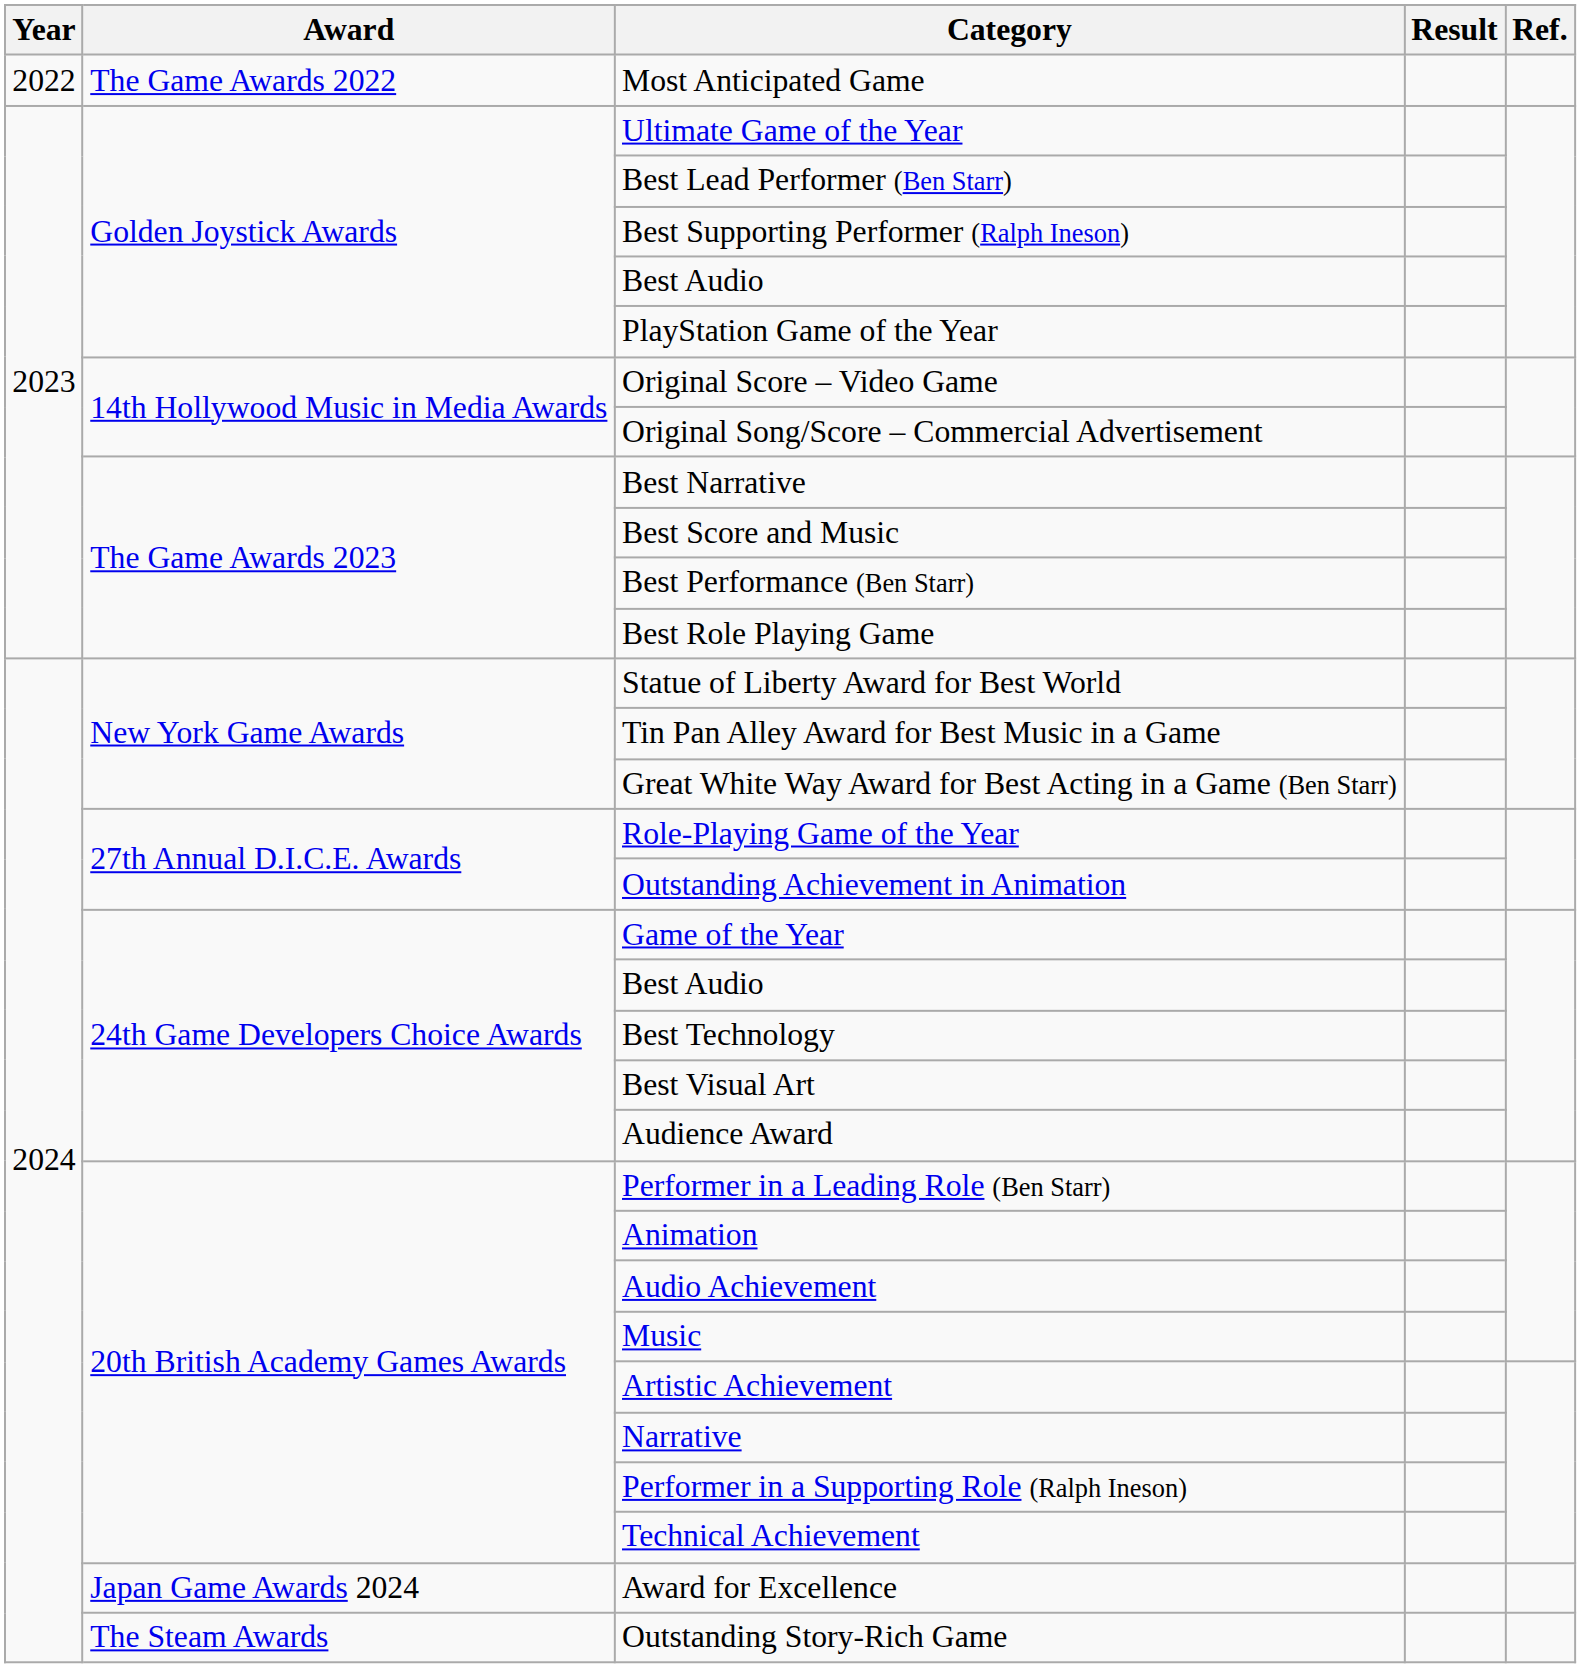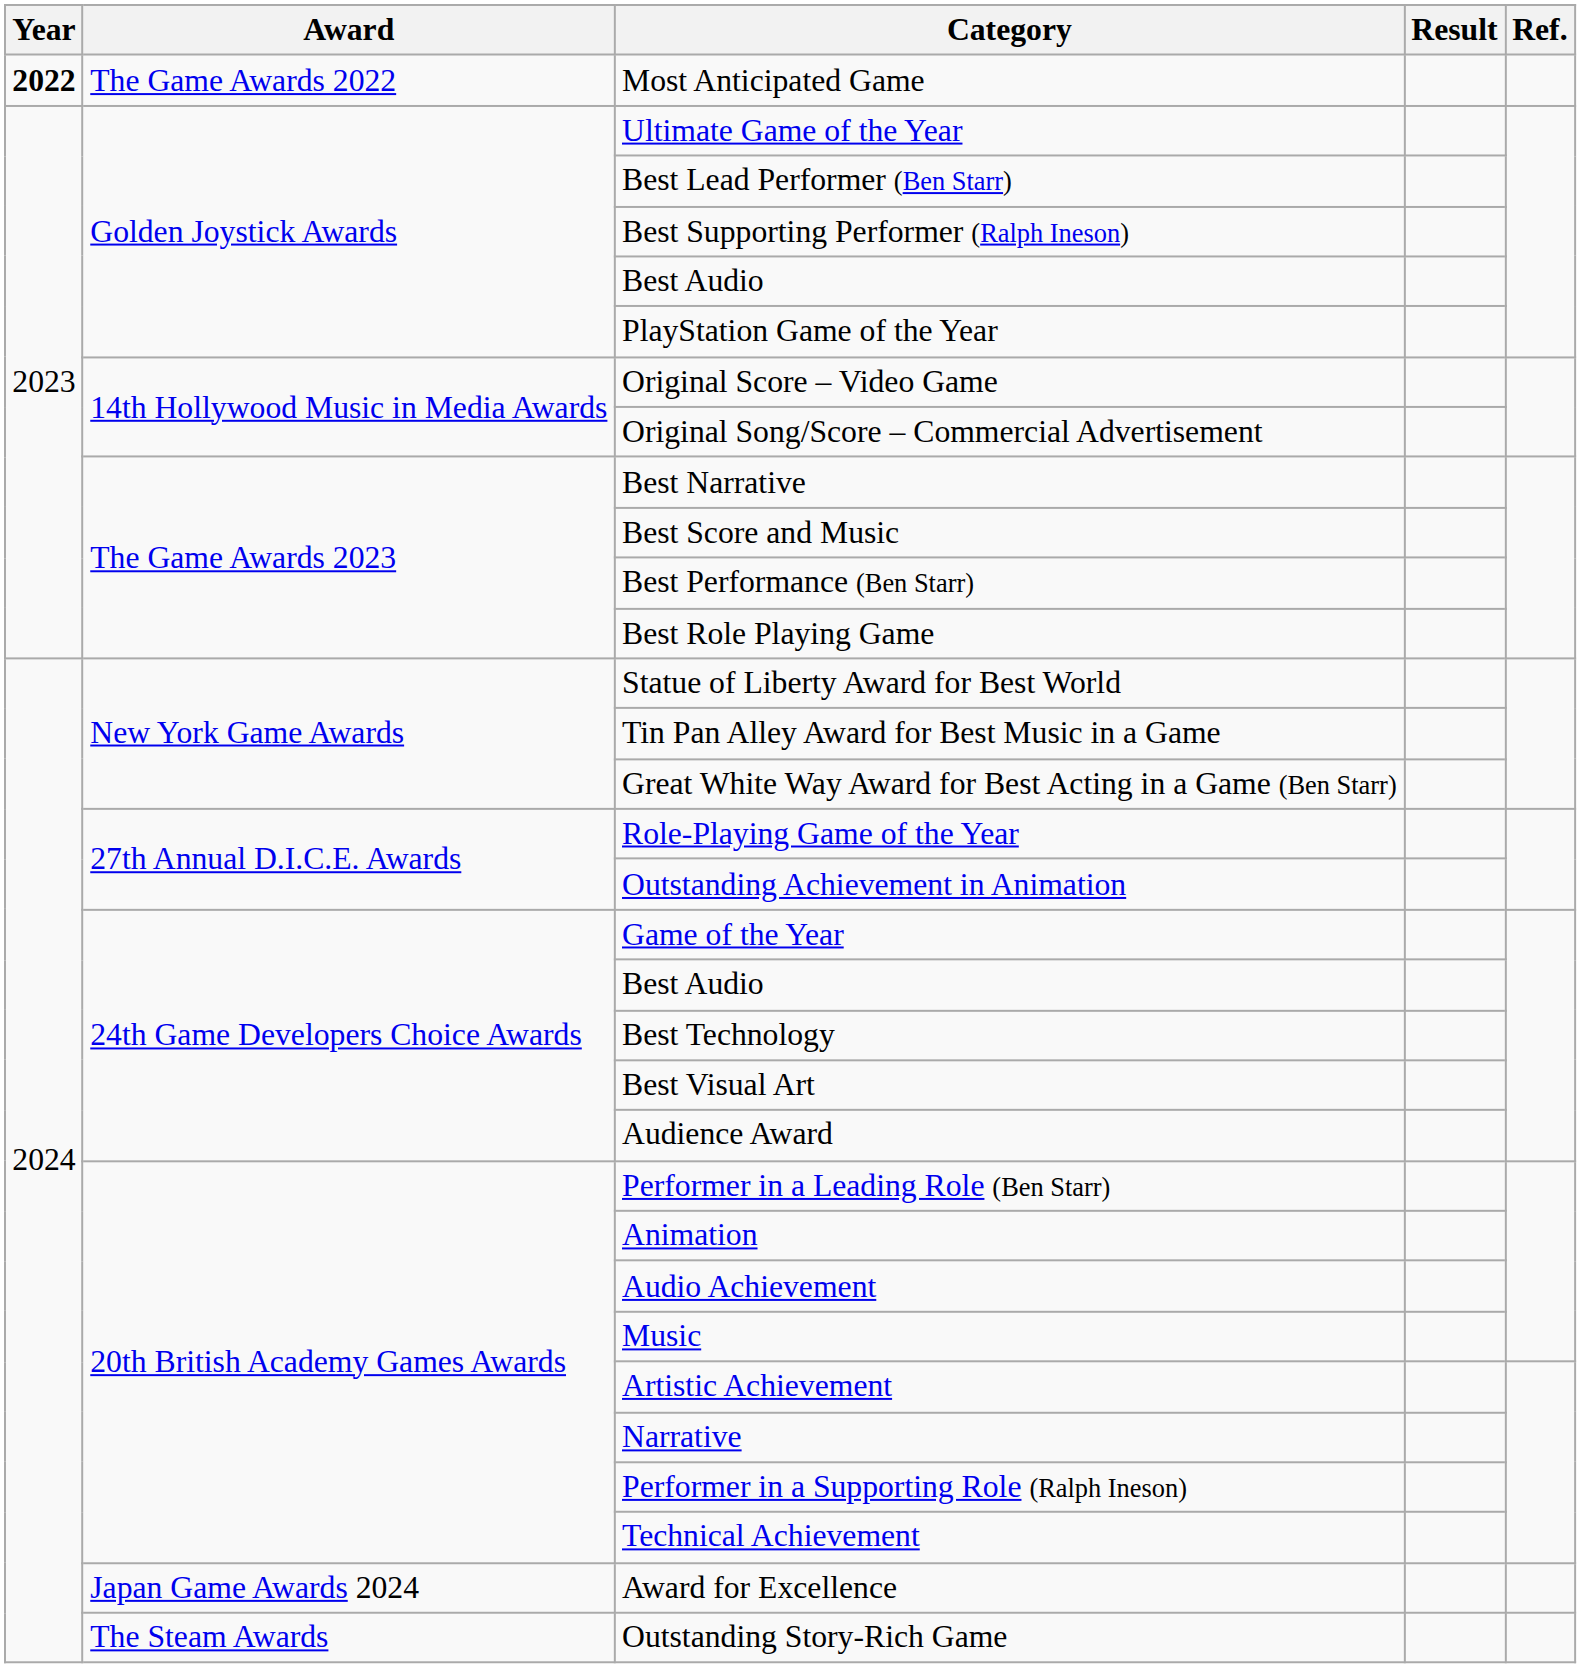(44, 79) normal -> (44, 79) bold
